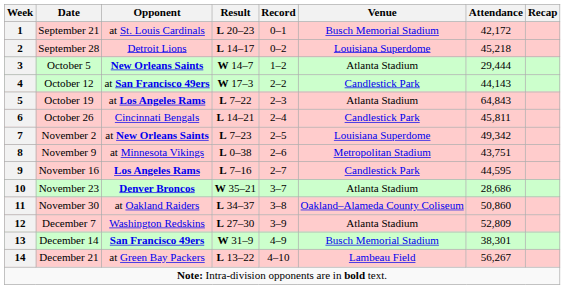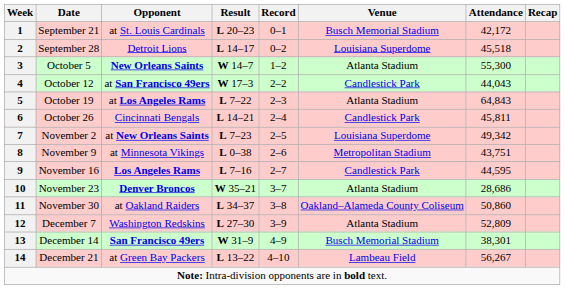(496, 48) 45,218 -> (496, 48) 45,518
(496, 65) 29,444 -> (496, 65) 55,300
(496, 83) 44,143 -> (496, 83) 44,043
